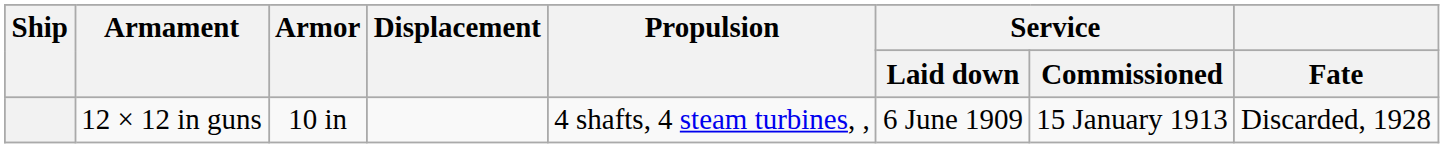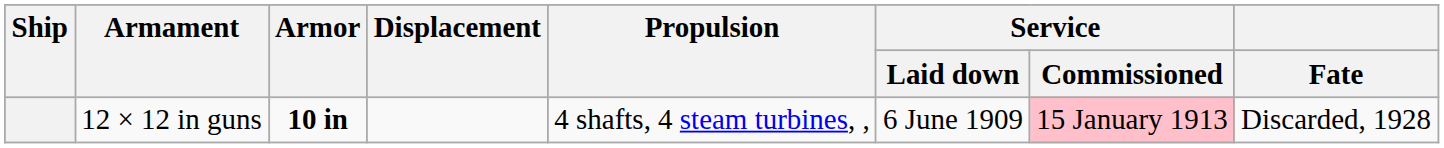(318, 119) normal -> (318, 119) bold
(1132, 119) no background -> (1132, 119) pink background
